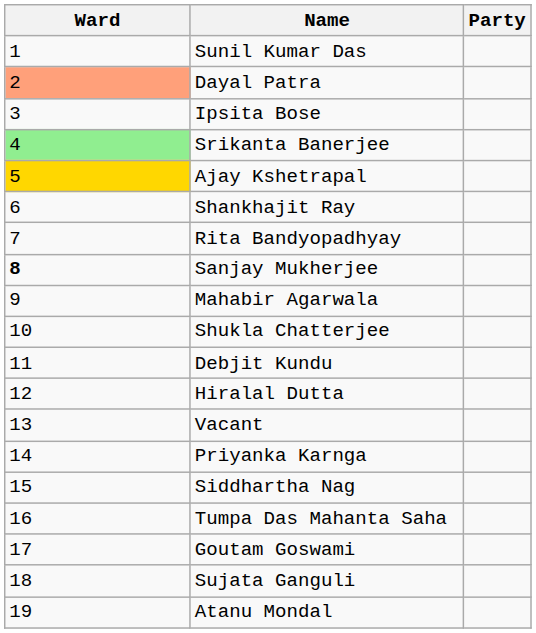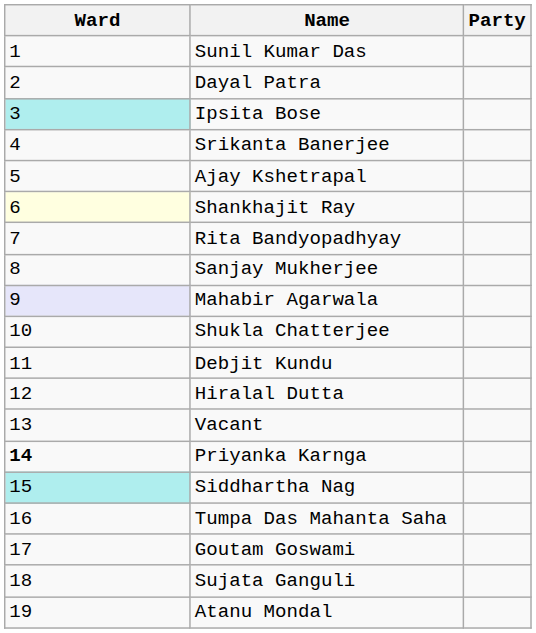(15, 83) lightsalmon background -> (15, 83) no background
(15, 114) no background -> (15, 114) paleturquoise background
(15, 145) lightgreen background -> (15, 145) no background
(15, 176) gold background -> (15, 176) no background
(15, 207) no background -> (15, 207) lightyellow background
(15, 269) bold -> (15, 269) normal
(15, 301) no background -> (15, 301) lavender background
(21, 456) normal -> (21, 456) bold
(21, 487) no background -> (21, 487) paleturquoise background
